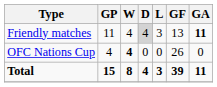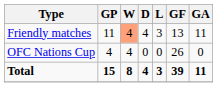(129, 33) no background -> (129, 33) lightsalmon background
(145, 33) lightgrey background -> (145, 33) no background
(201, 33) bold -> (201, 33) normal
(129, 52) bold -> (129, 52) normal
